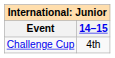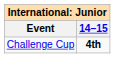(93, 45) normal -> (93, 45) bold
